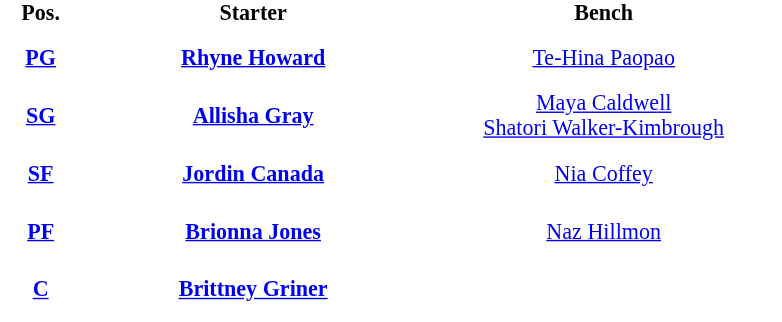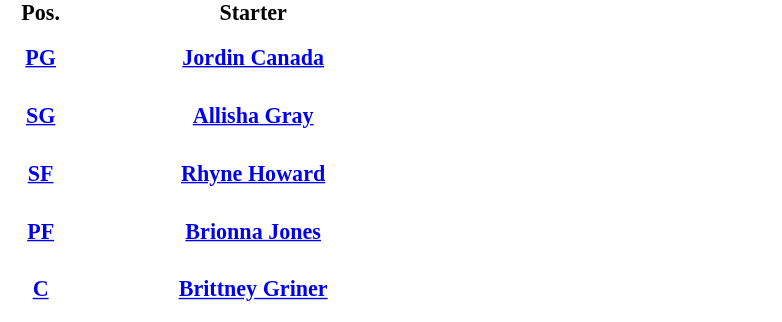- column: (604, 13)
(253, 57) Rhyne Howard -> (253, 57) Jordin Canada
(253, 173) Jordin Canada -> (253, 173) Rhyne Howard
